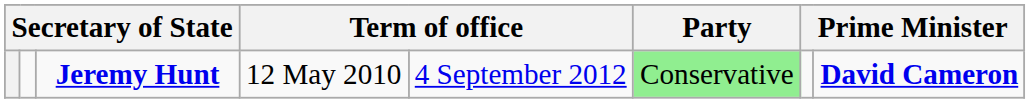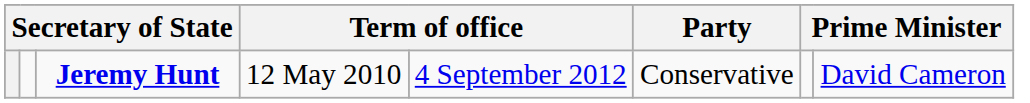(717, 73) lightgreen background -> (717, 73) no background
(919, 73) bold -> (913, 73) normal
